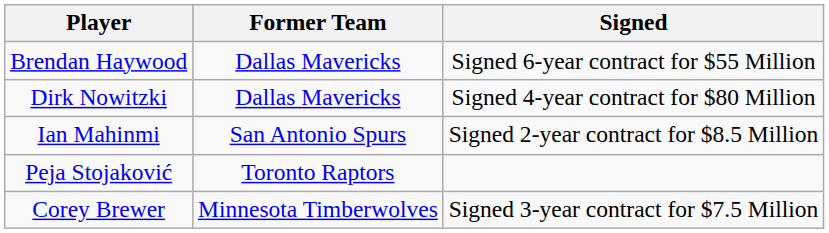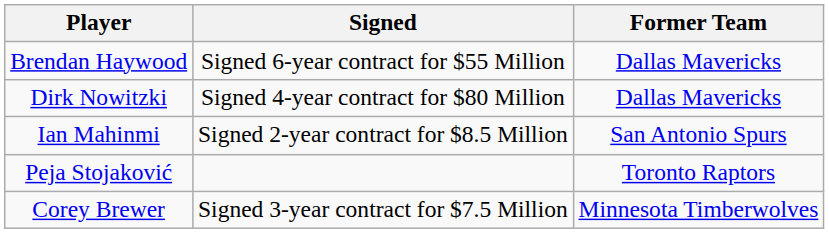columns swapped: (634, 23) <-> (318, 23)
